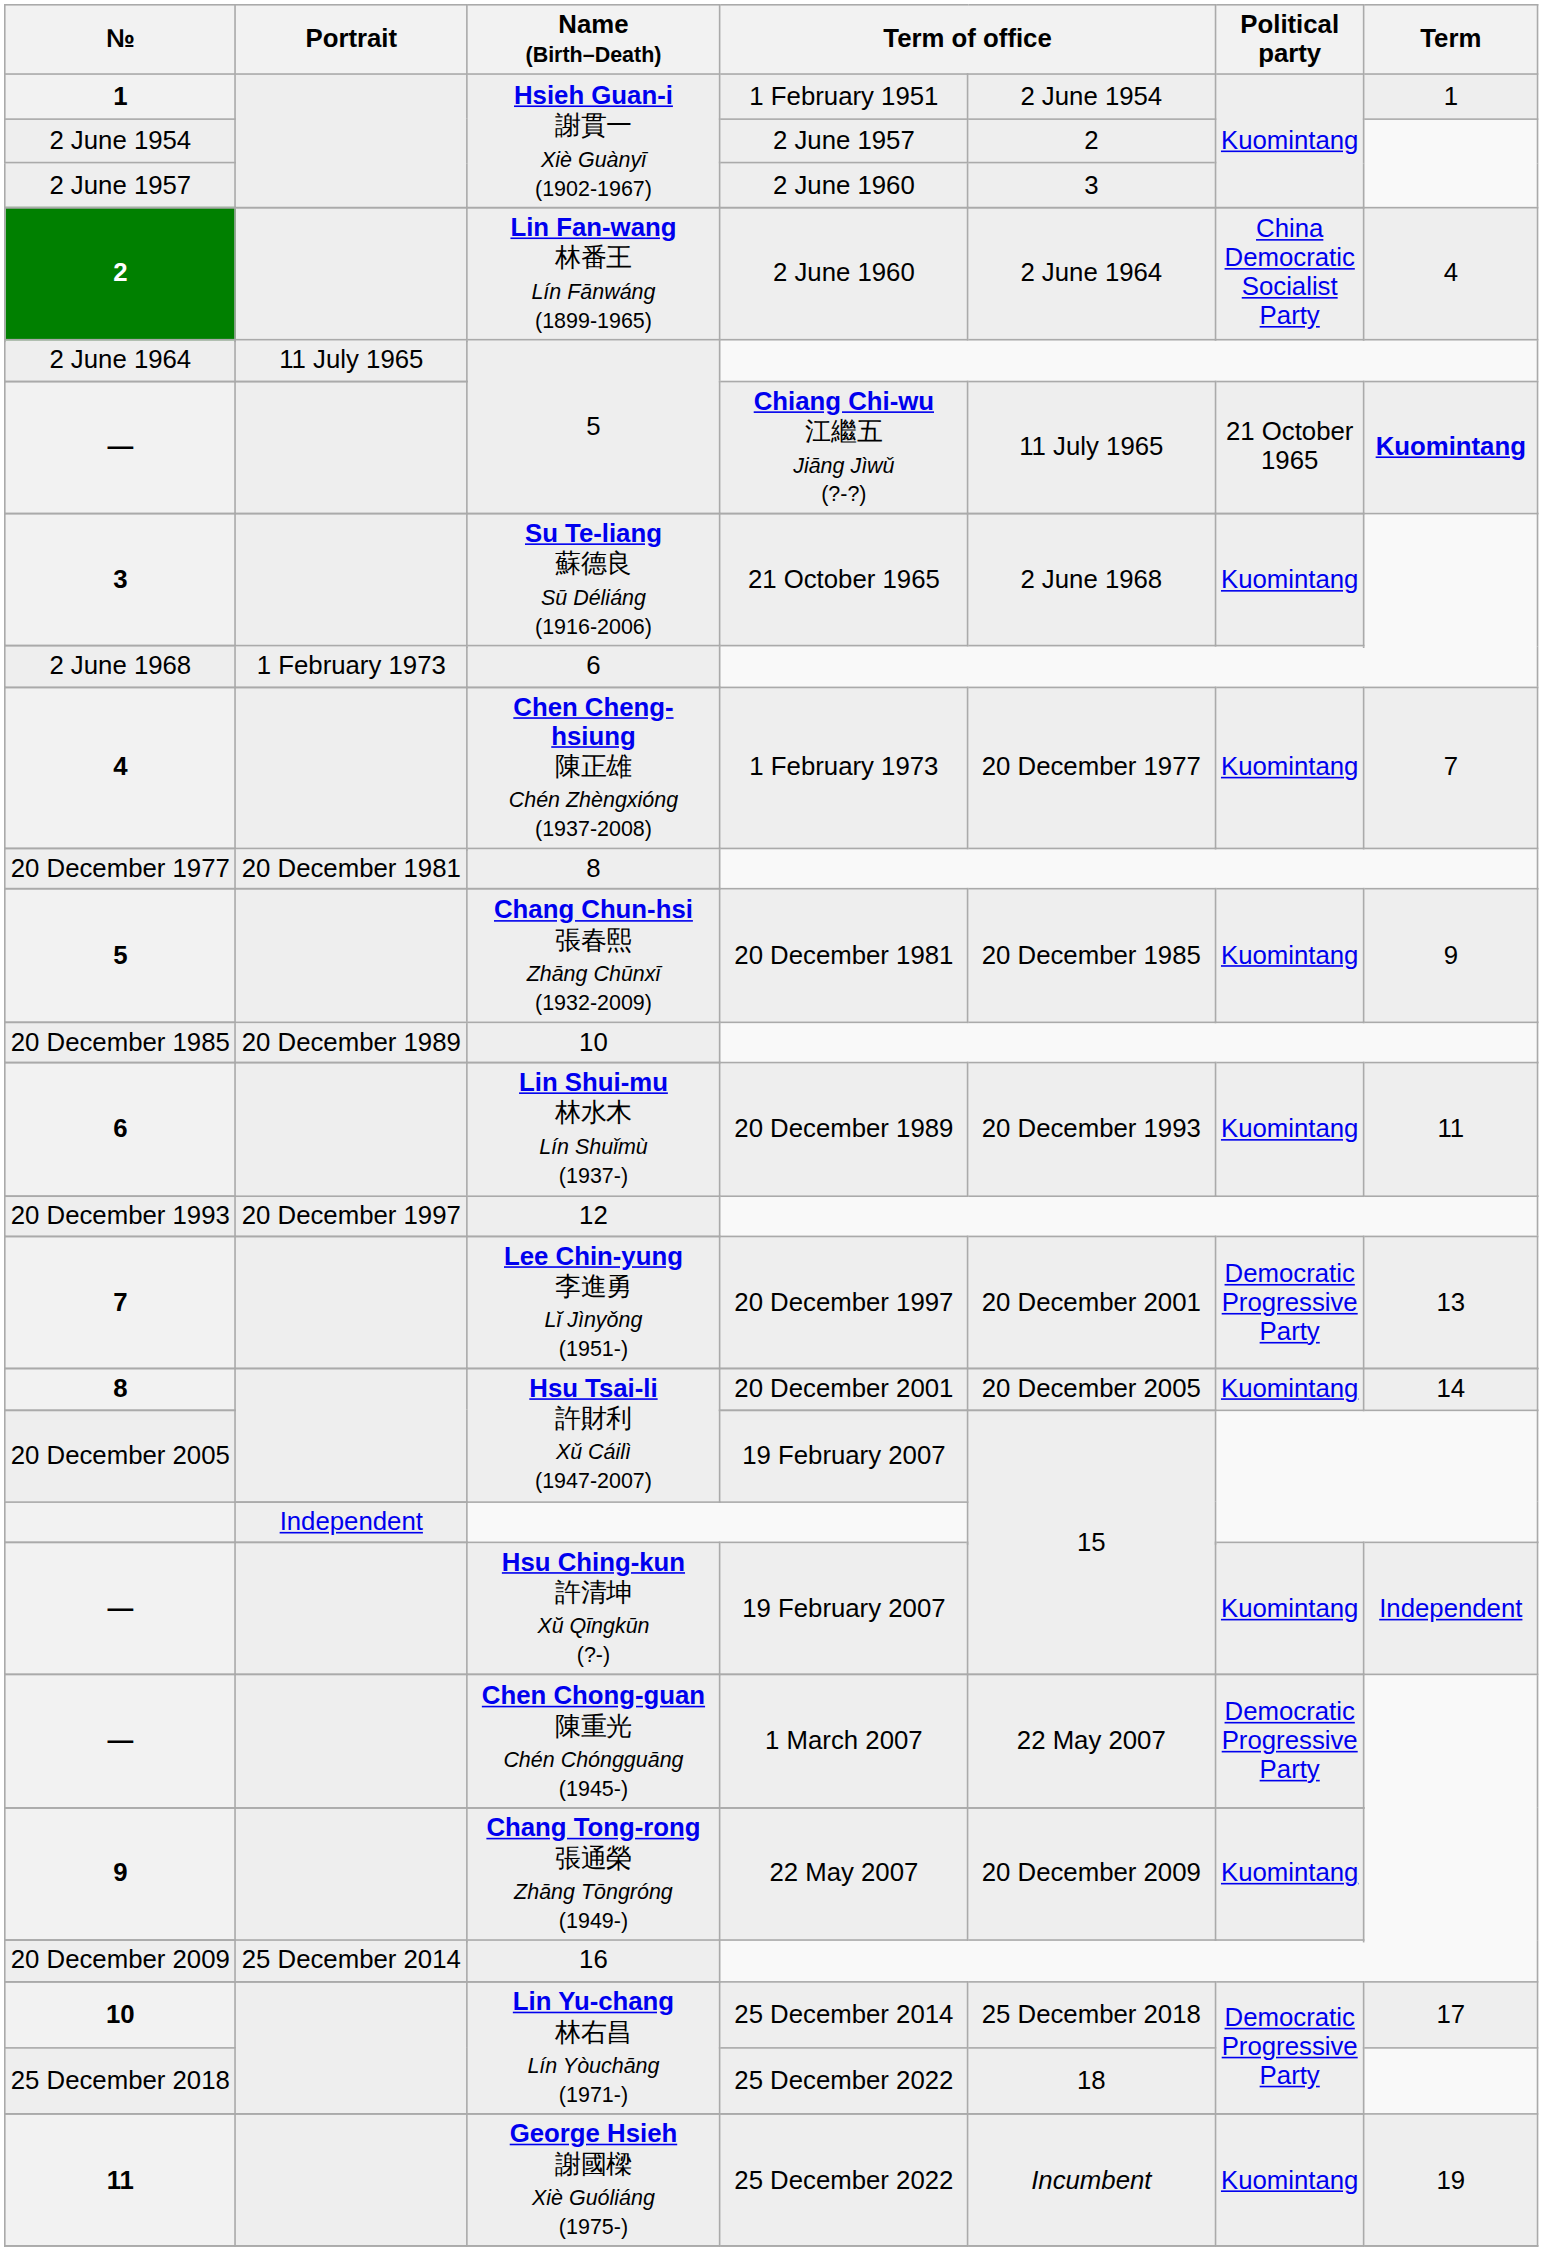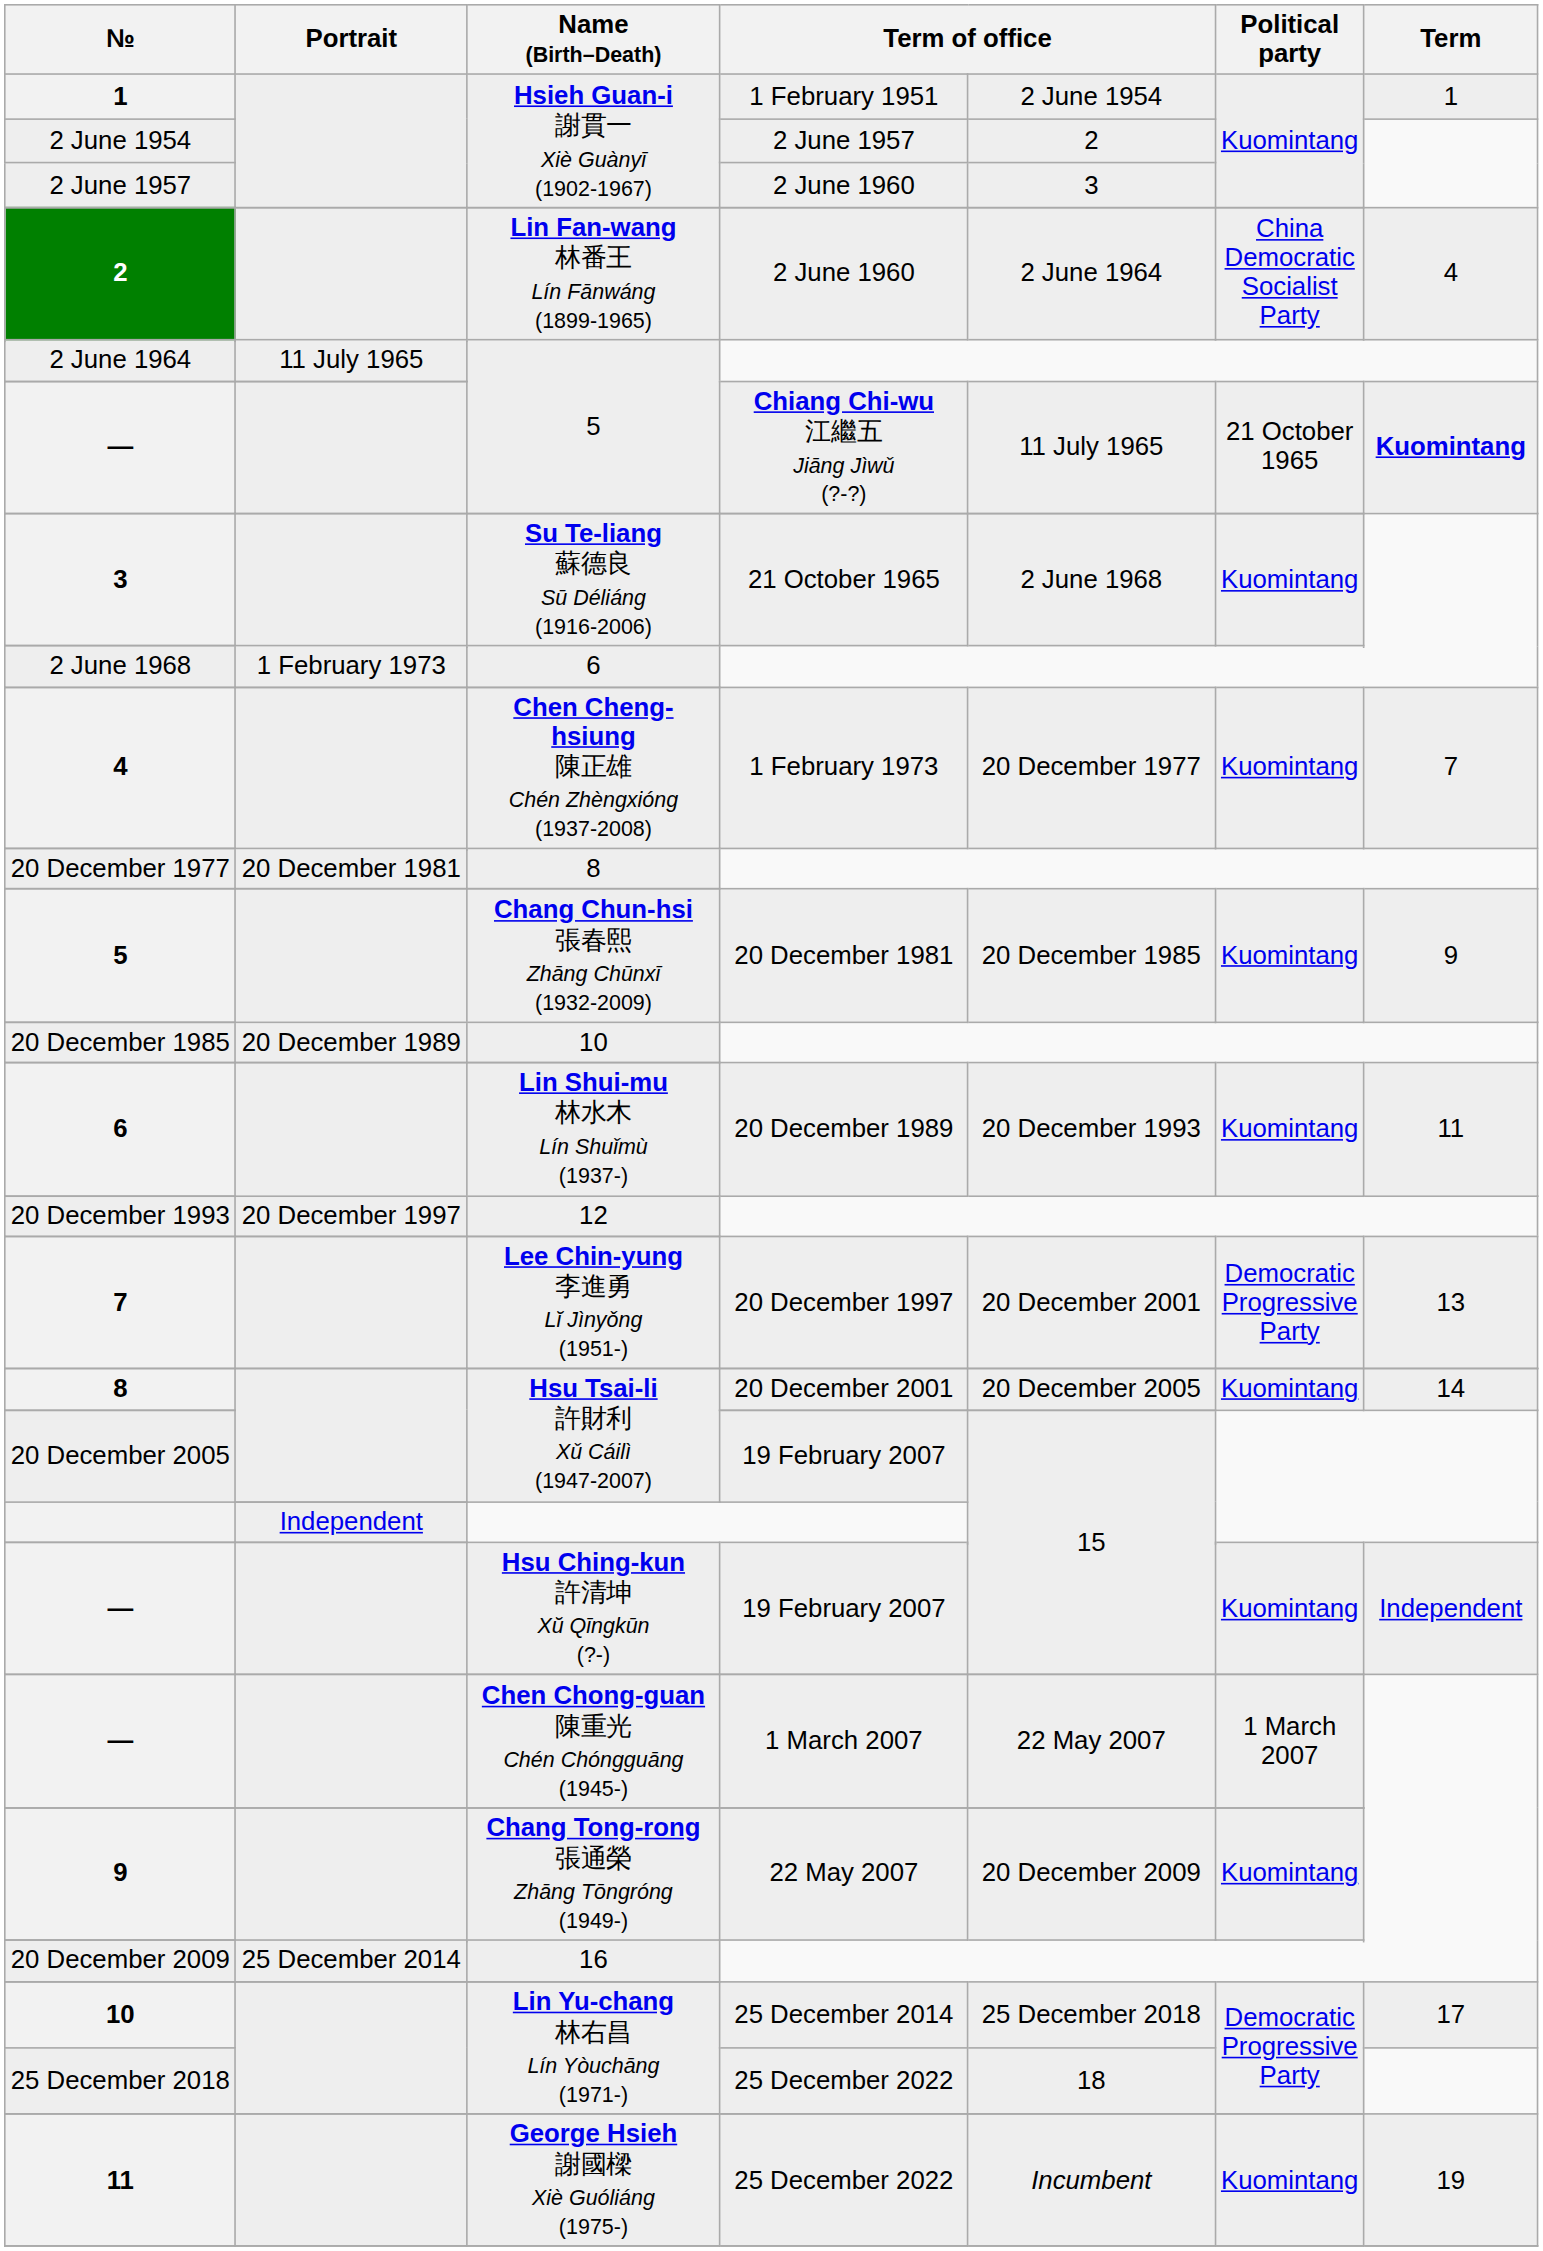(1290, 1740) Democratic Progressive Party -> (1290, 1740) 1 March 2007
